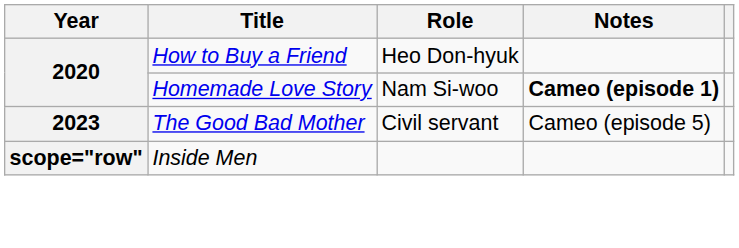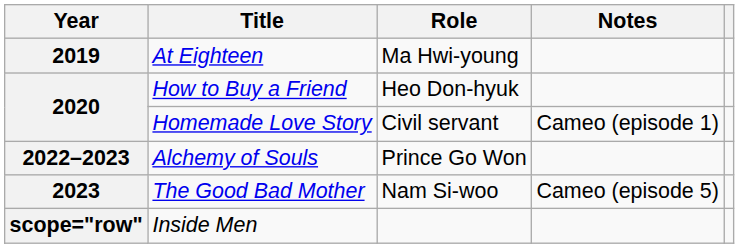+ row: (208, 55)
(440, 89) Nam Si-woo -> (440, 123) Civil servant
(624, 89) bold -> (628, 123) normal
+ row: (235, 157)
(440, 123) Civil servant -> (440, 191) Nam Si-woo
